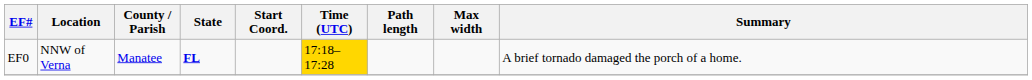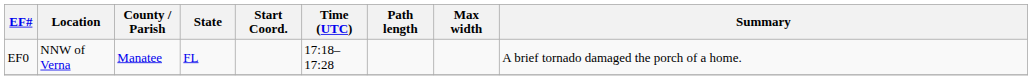(192, 57) bold -> (191, 57) normal
(322, 57) gold background -> (322, 57) no background
